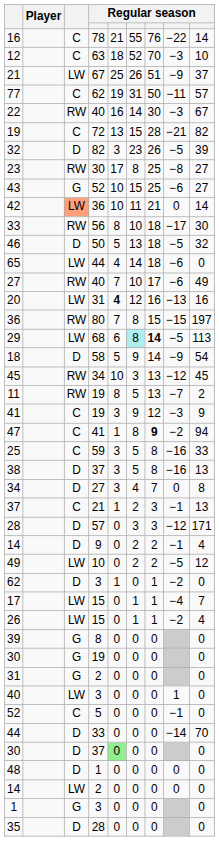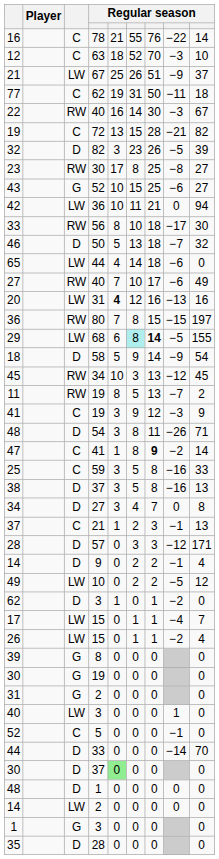(202, 94) 57 -> (202, 94) 18
(76, 207) lightsalmon background -> (76, 207) no background
(202, 207) 14 -> (202, 207) 94
(176, 244) −5 -> (176, 244) −7
(202, 338) 113 -> (202, 338) 155
+ row: (14, 432)
(202, 432) 94 -> (202, 451) 14
